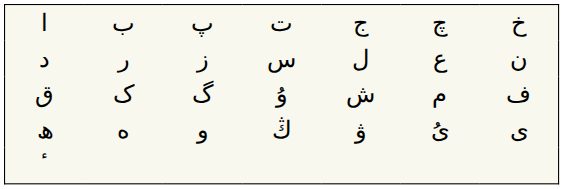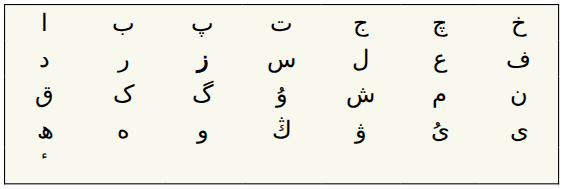(203, 59) normal -> (203, 59) bold
(519, 59) ن -> (519, 59) ف
(519, 94) ف -> (519, 94) ن
